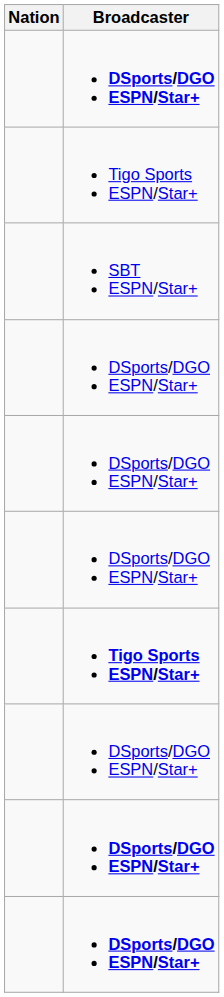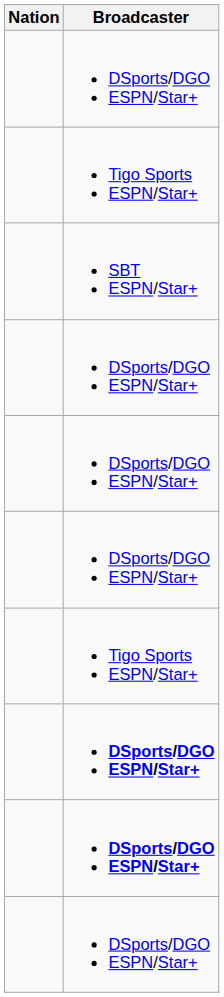(141, 88) bold -> (141, 88) normal
(141, 665) bold -> (141, 665) normal
(141, 761) normal -> (141, 761) bold
(141, 954) bold -> (141, 954) normal
